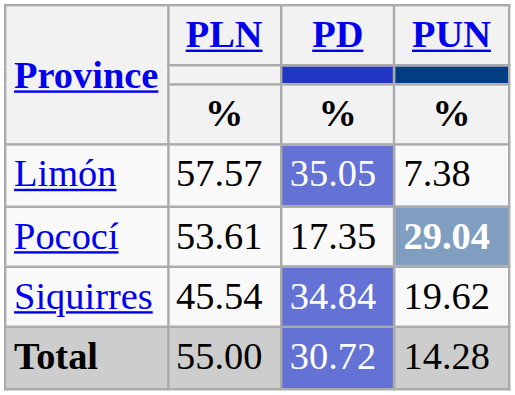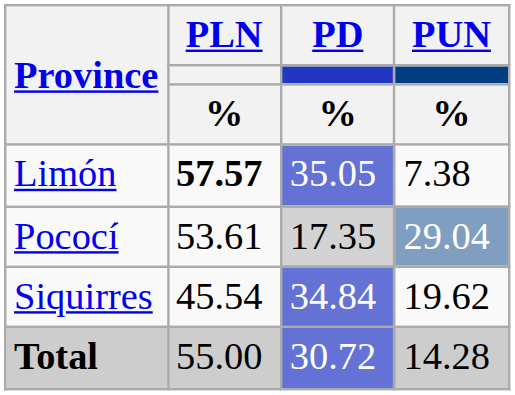(219, 174) normal -> (219, 174) bold
(333, 235) no background -> (333, 235) lightgrey background
(447, 235) bold -> (447, 235) normal
